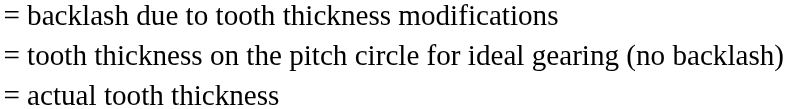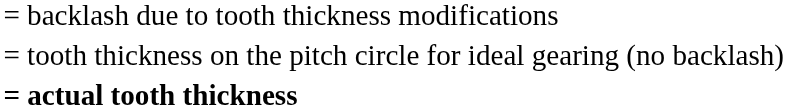(141, 95) normal -> (150, 95) bold
